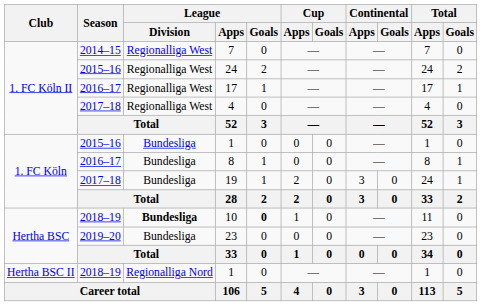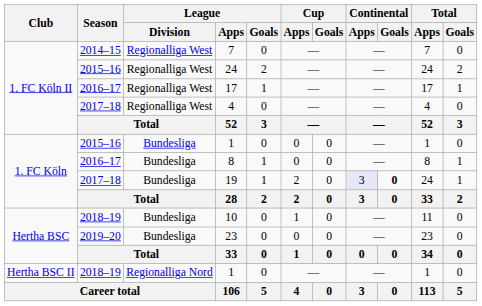(362, 180) no background -> (362, 180) lavender background
(394, 180) normal -> (394, 180) bold
(169, 217) bold -> (169, 217) normal
(264, 217) bold -> (264, 217) normal
